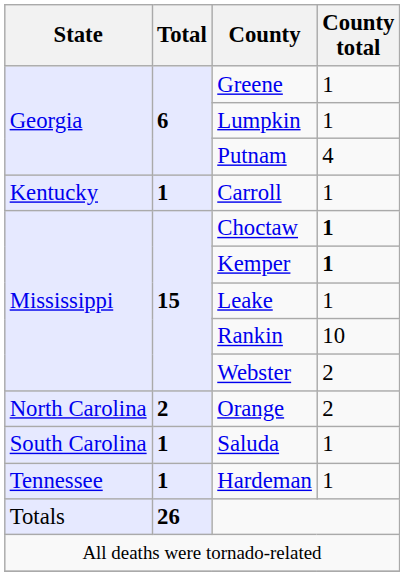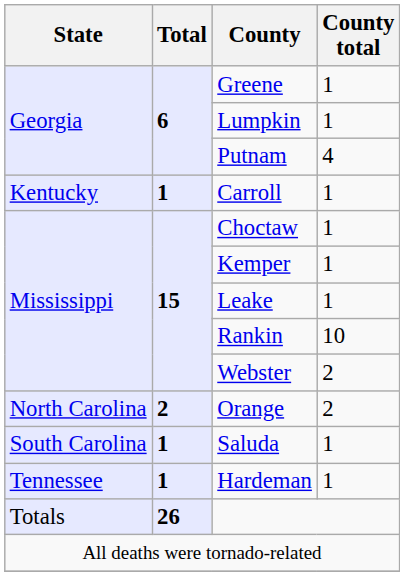(328, 228) bold -> (328, 228) normal
(328, 264) bold -> (328, 264) normal
